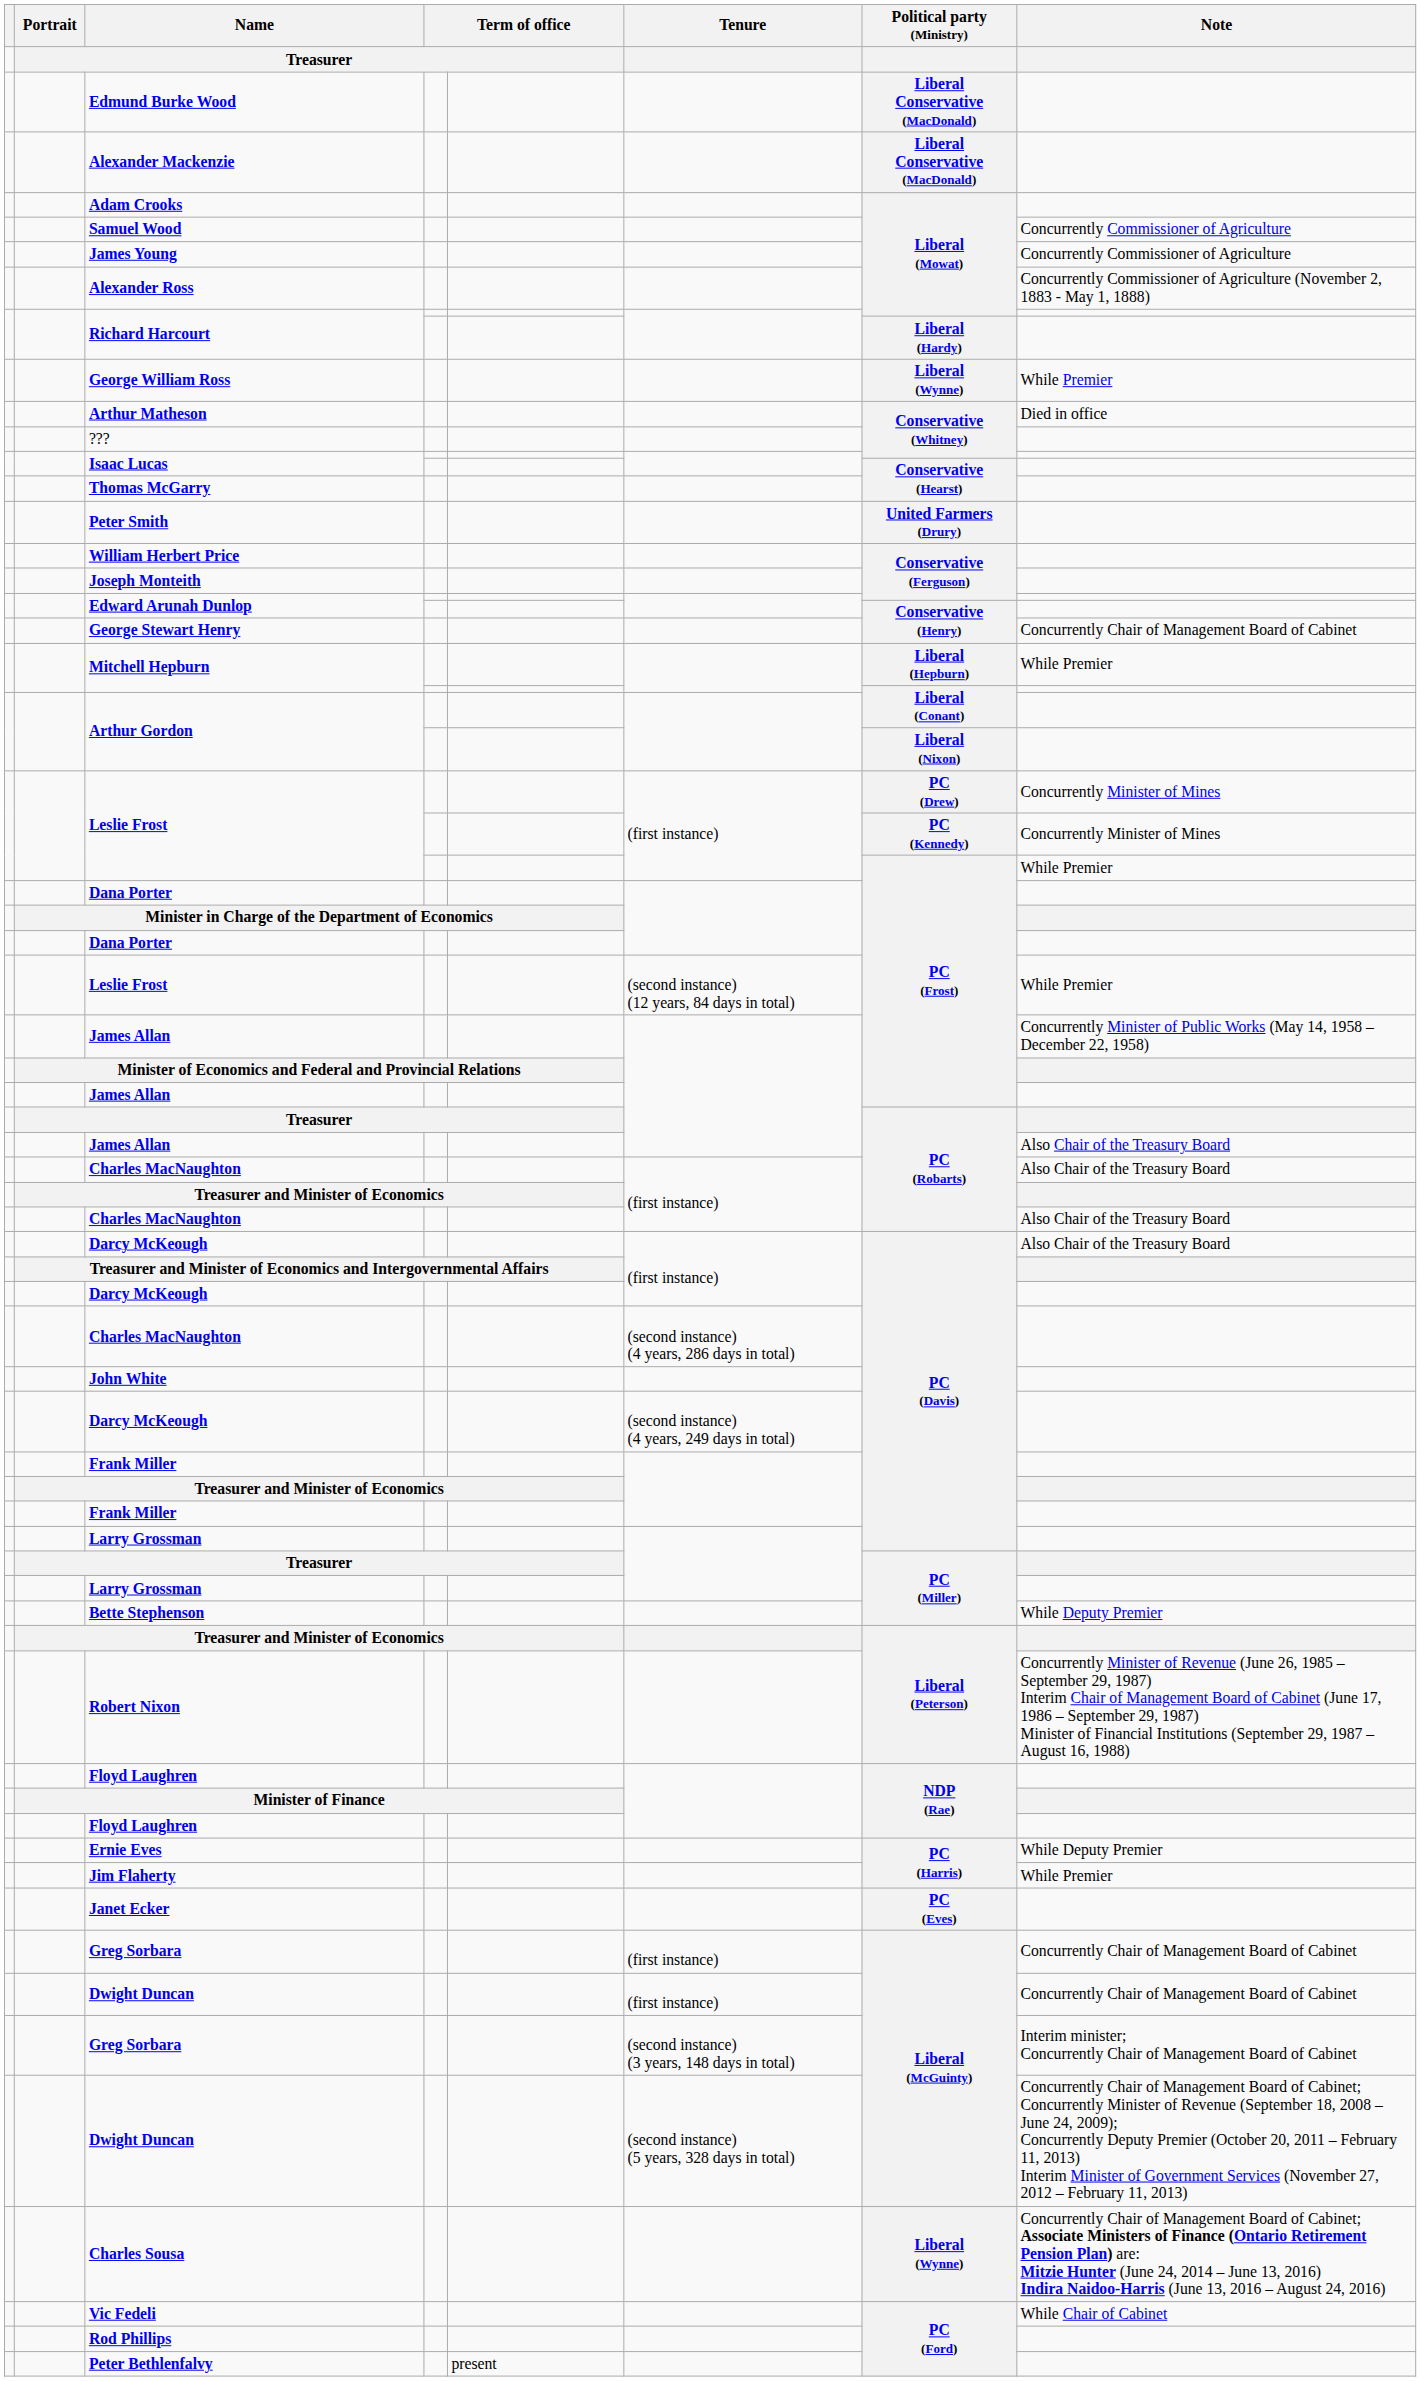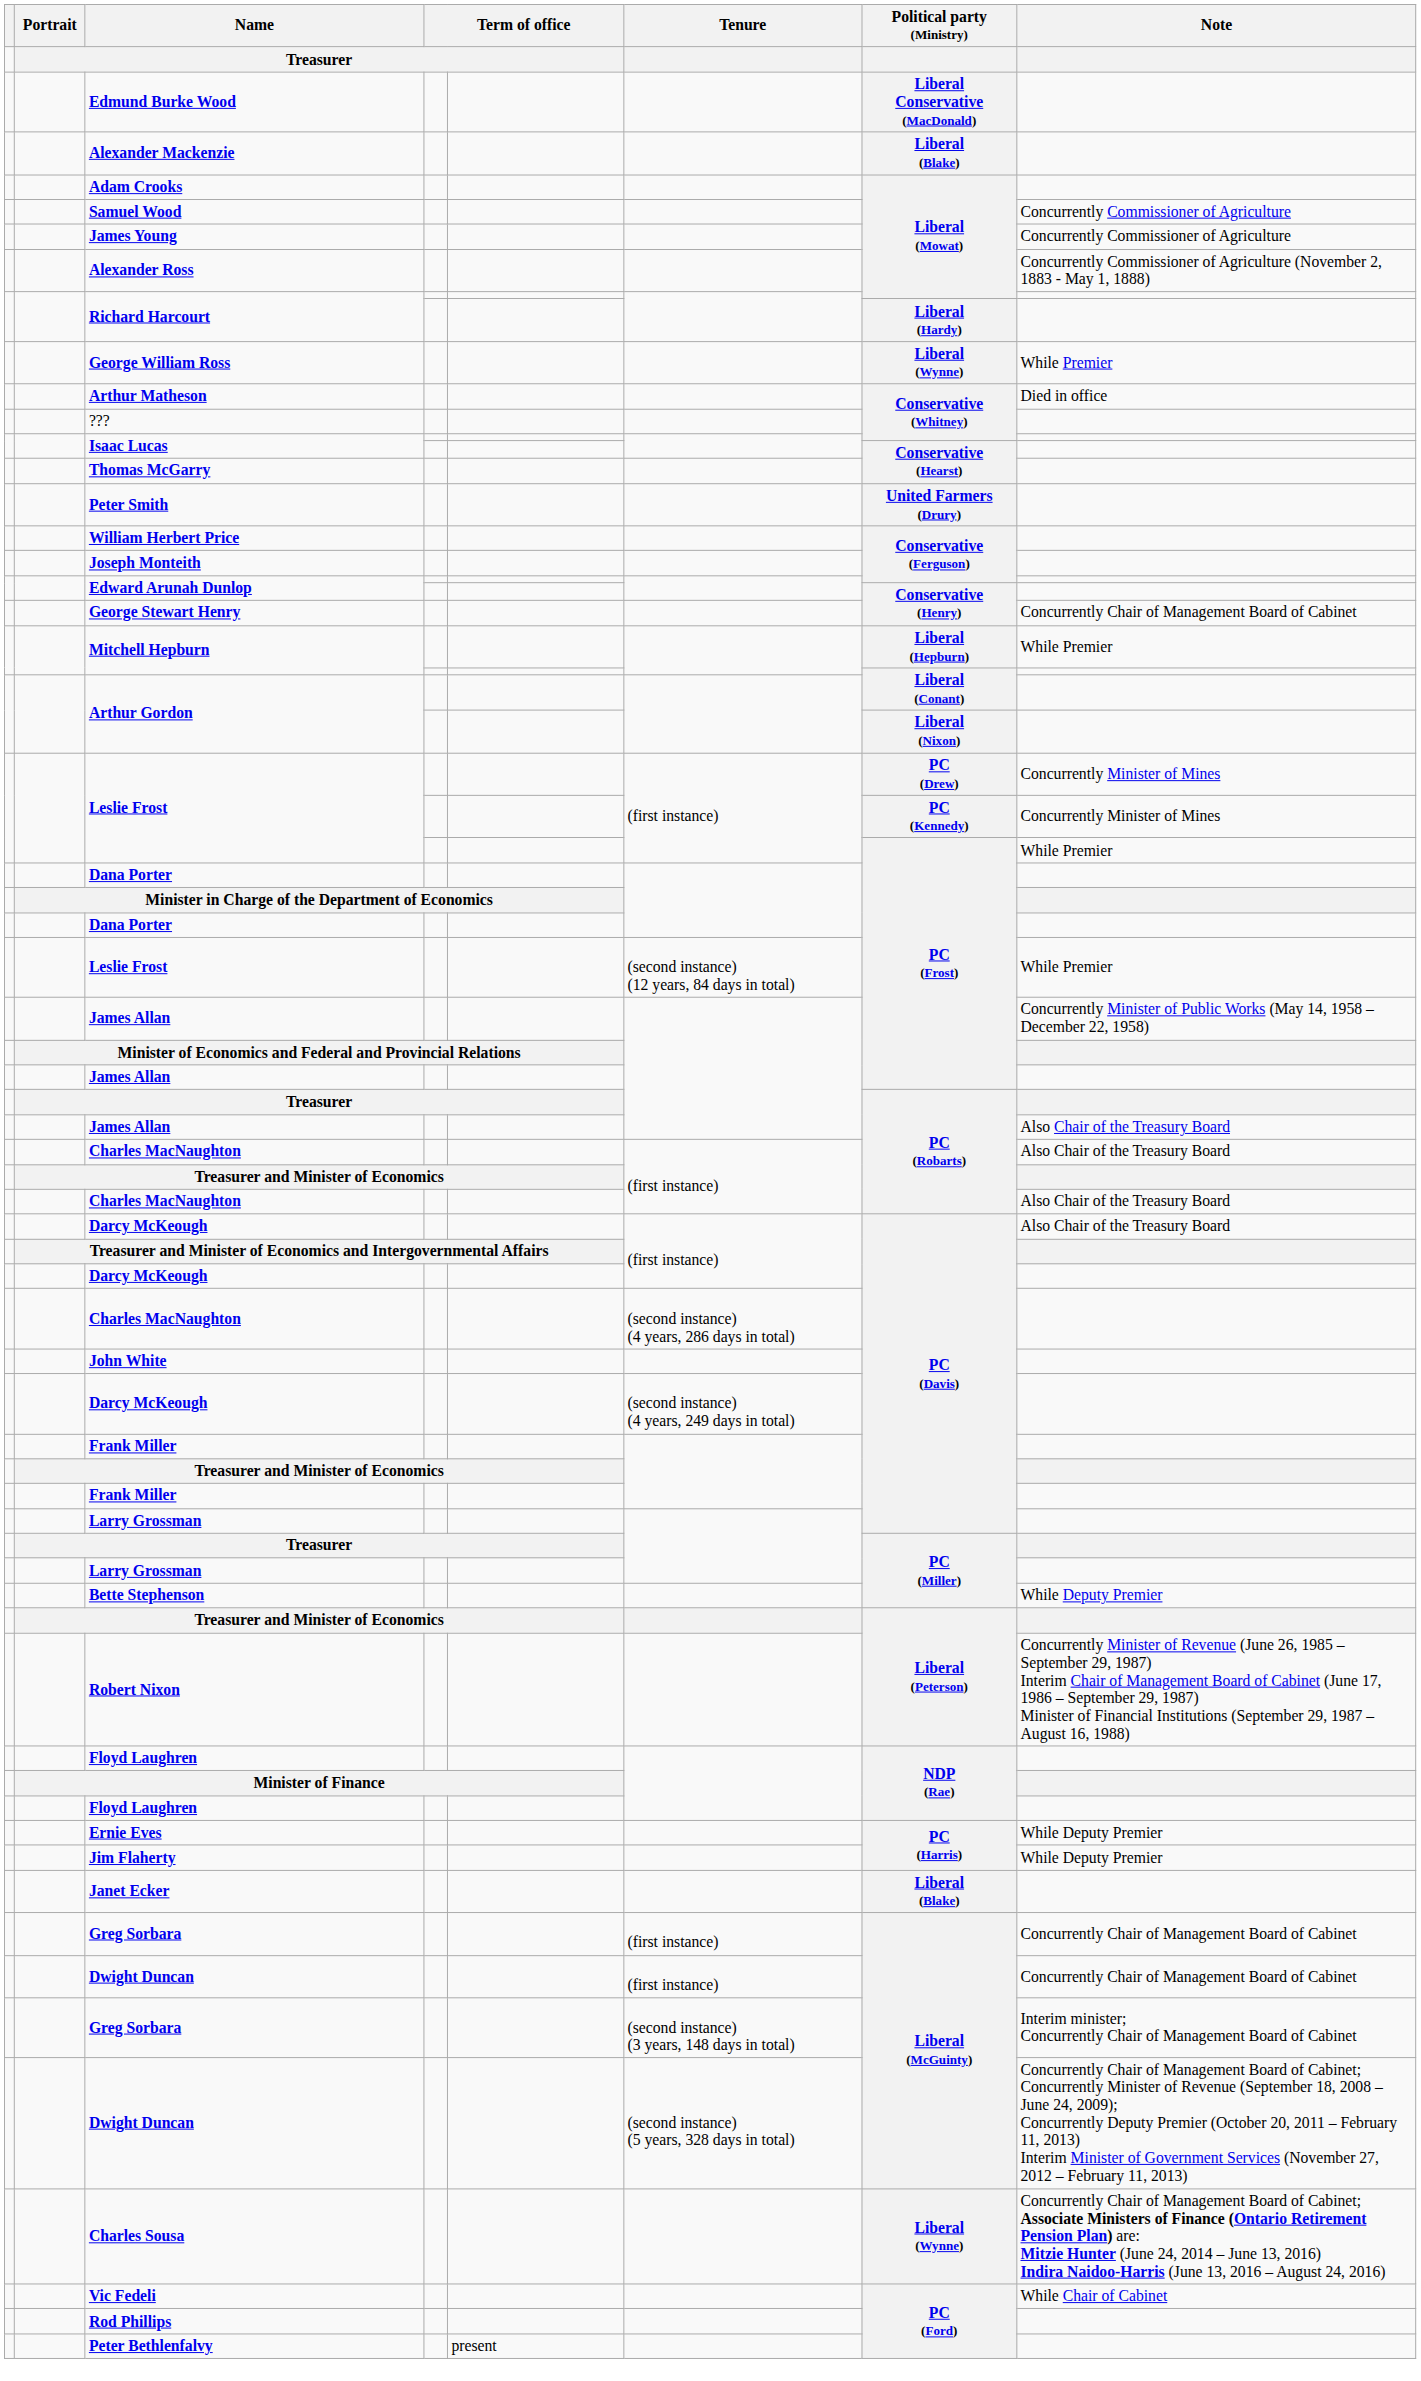(939, 162) Liberal Conservative (MacDonald) -> (939, 153) Liberal (Blake)
(1066, 1875) While Premier -> (1091, 1857) While Deputy Premier
(939, 1909) PC (Eves) -> (939, 1891) Liberal (Blake)
